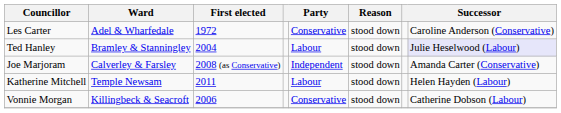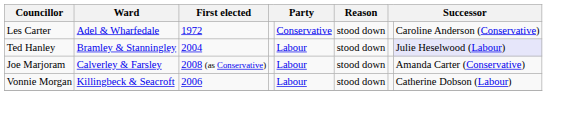(317, 65) Independent -> (292, 65) Labour
- row: (47, 82)
(319, 99) Conservative -> (292, 82) Labour
